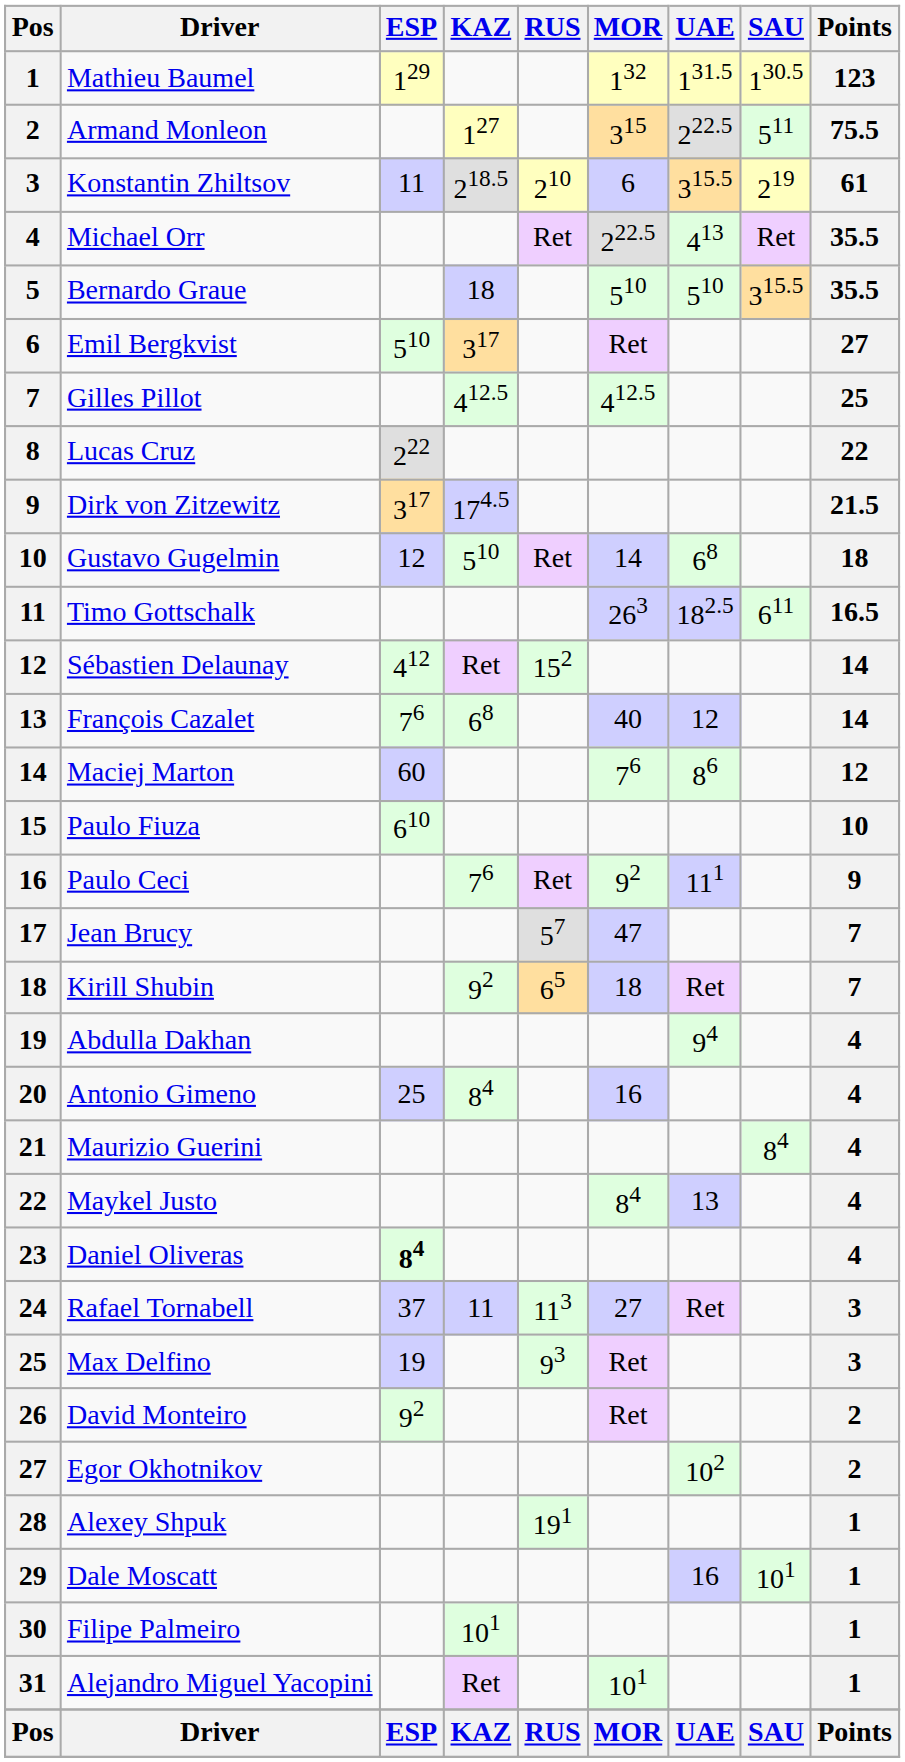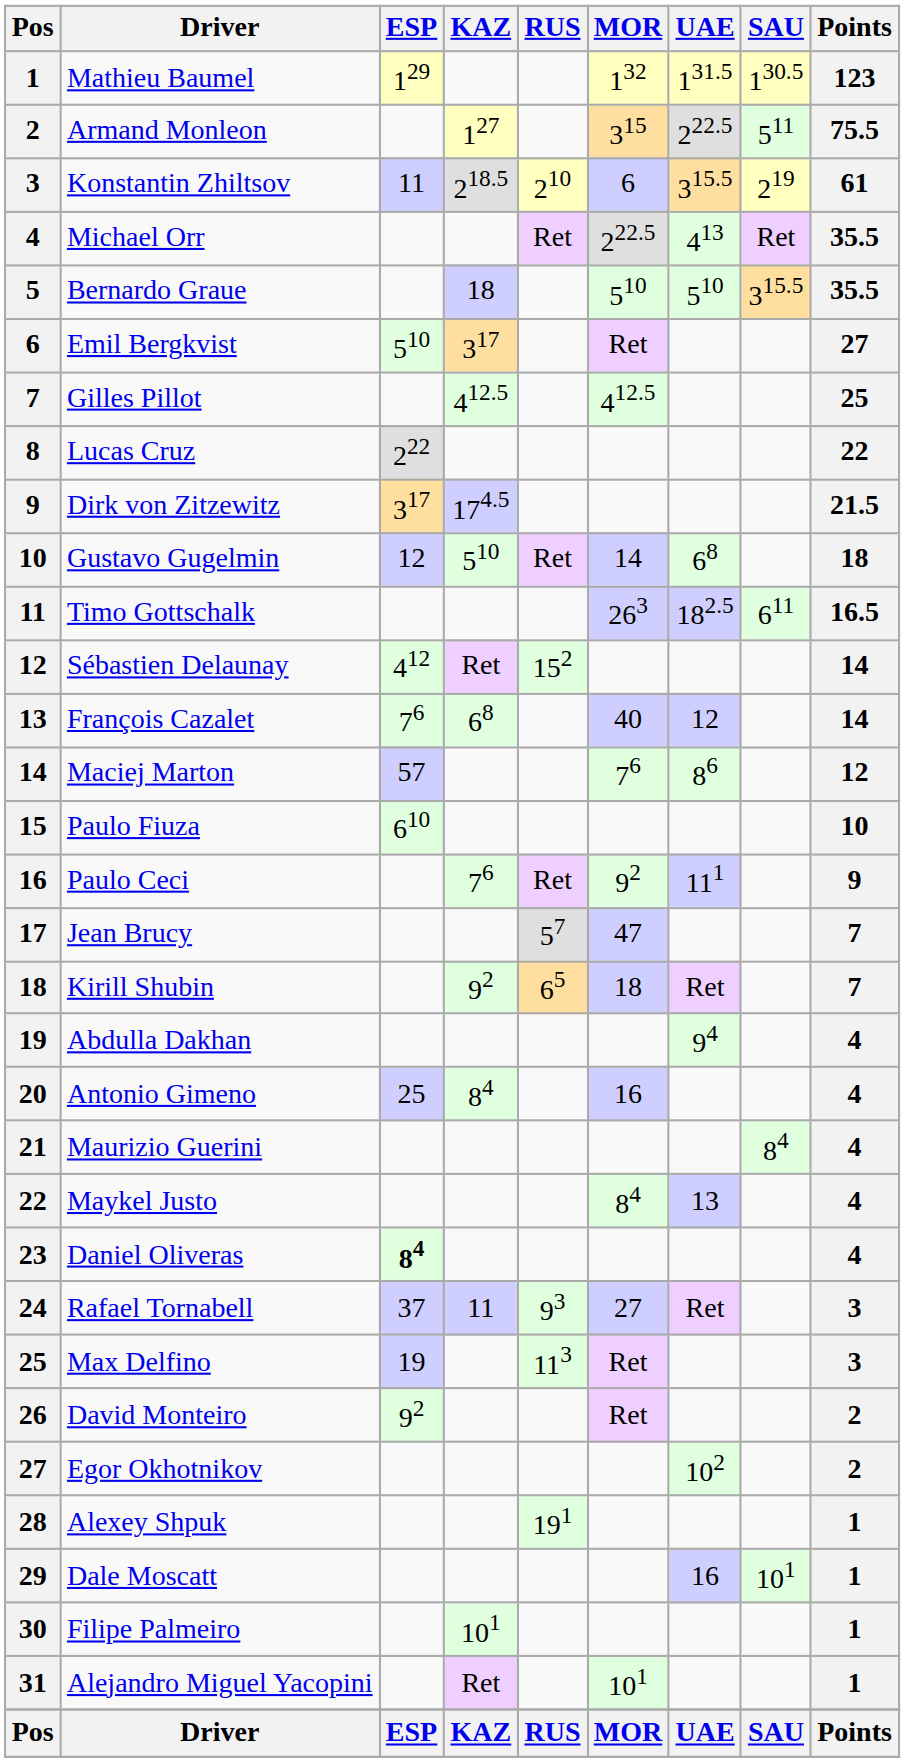(412, 772) 60 -> (412, 772) 57
(552, 1307) 113 -> (552, 1307) 93
(552, 1361) 93 -> (552, 1361) 113
